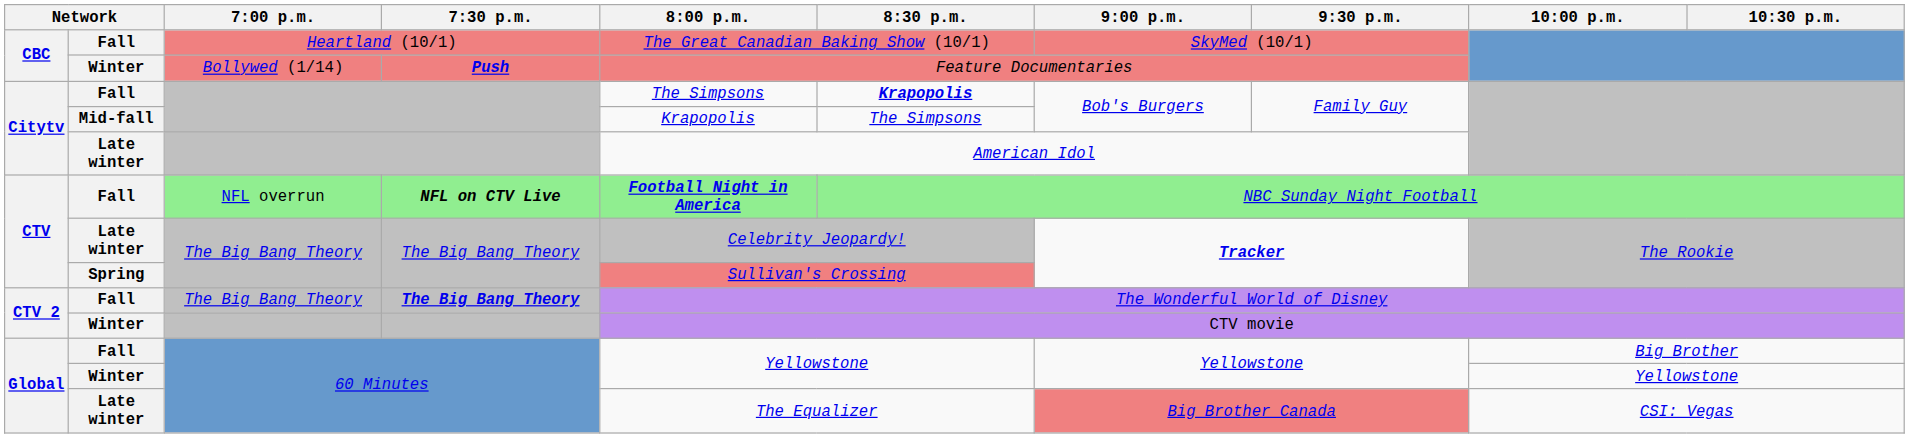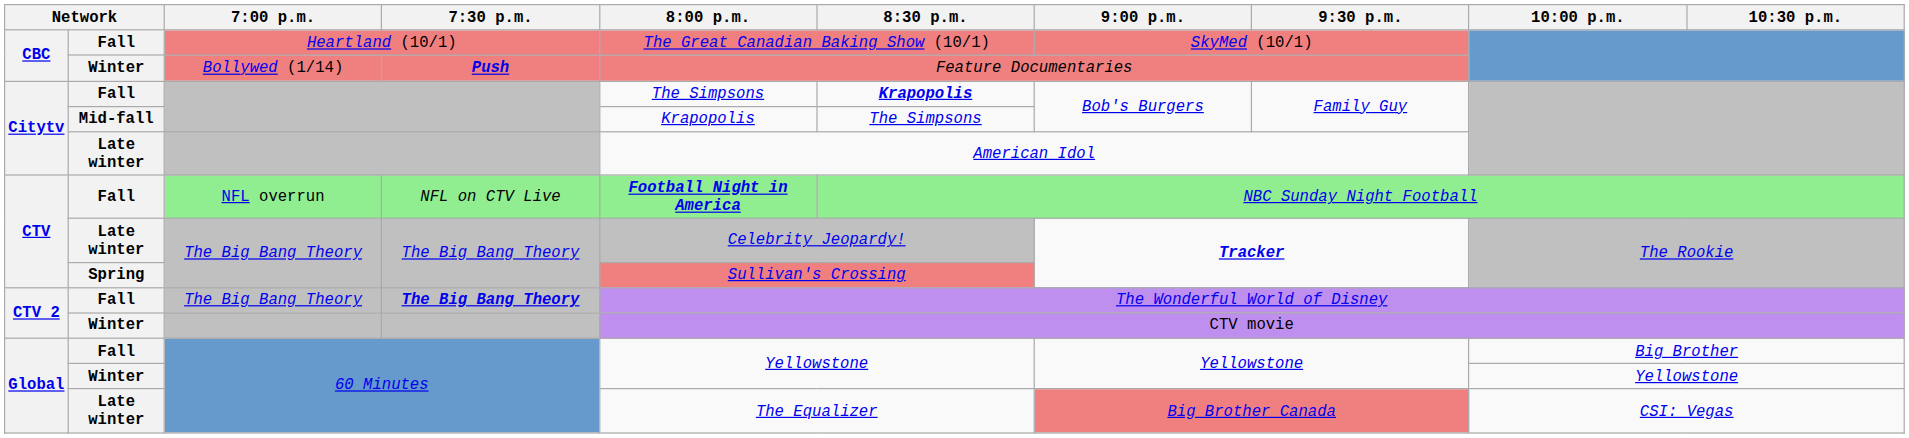(491, 197) bold -> (491, 197) normal
